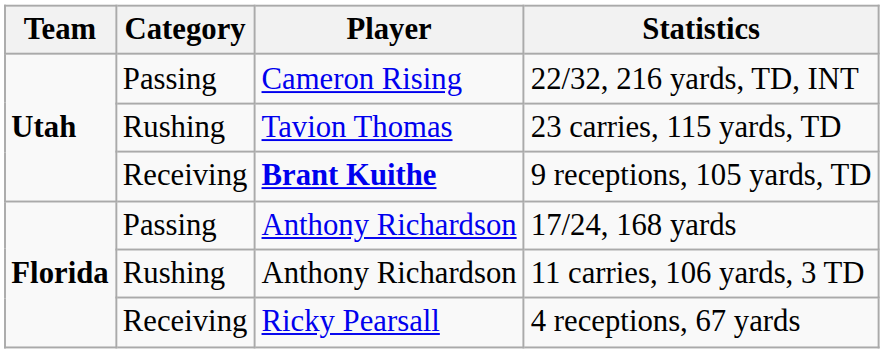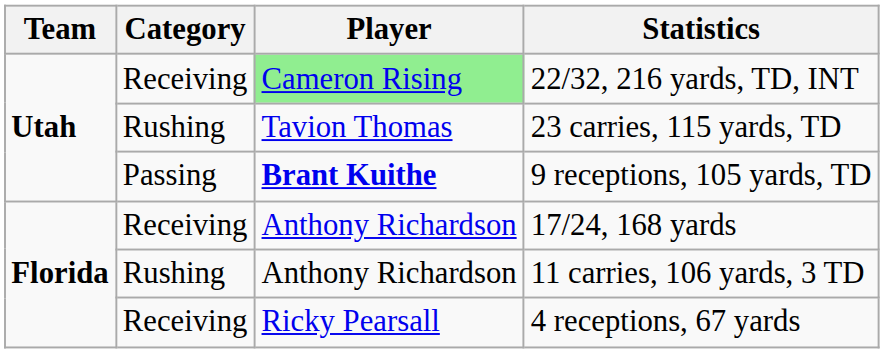(170, 78) Passing -> (185, 78) Receiving
(362, 78) no background -> (362, 78) lightgreen background
(185, 175) Receiving -> (170, 175) Passing
(170, 224) Passing -> (185, 224) Receiving
